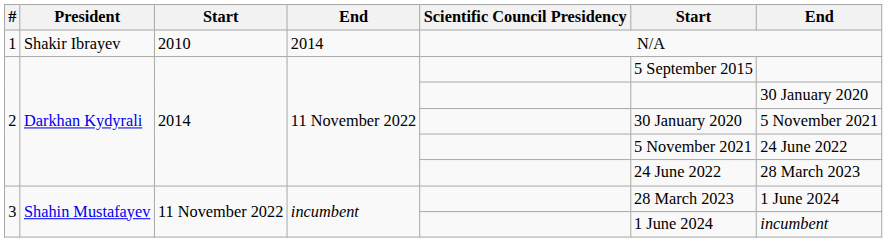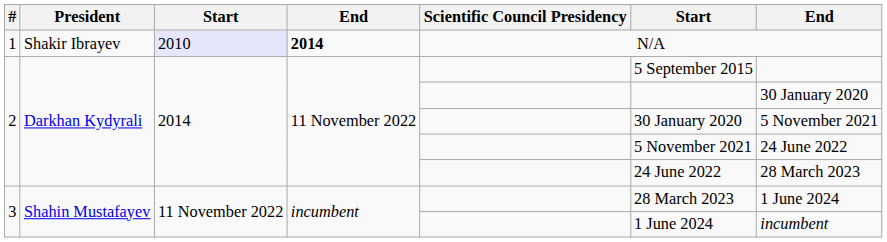(174, 43) no background -> (174, 43) lavender background
(307, 43) normal -> (307, 43) bold
